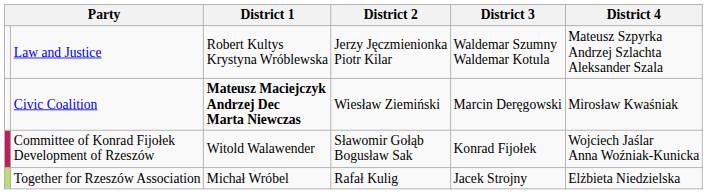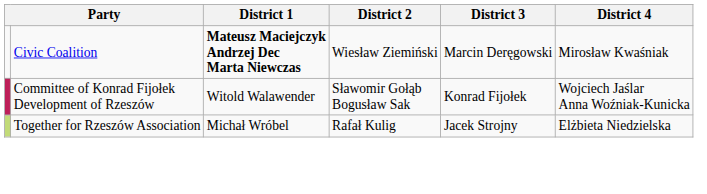- row: (58, 52)
